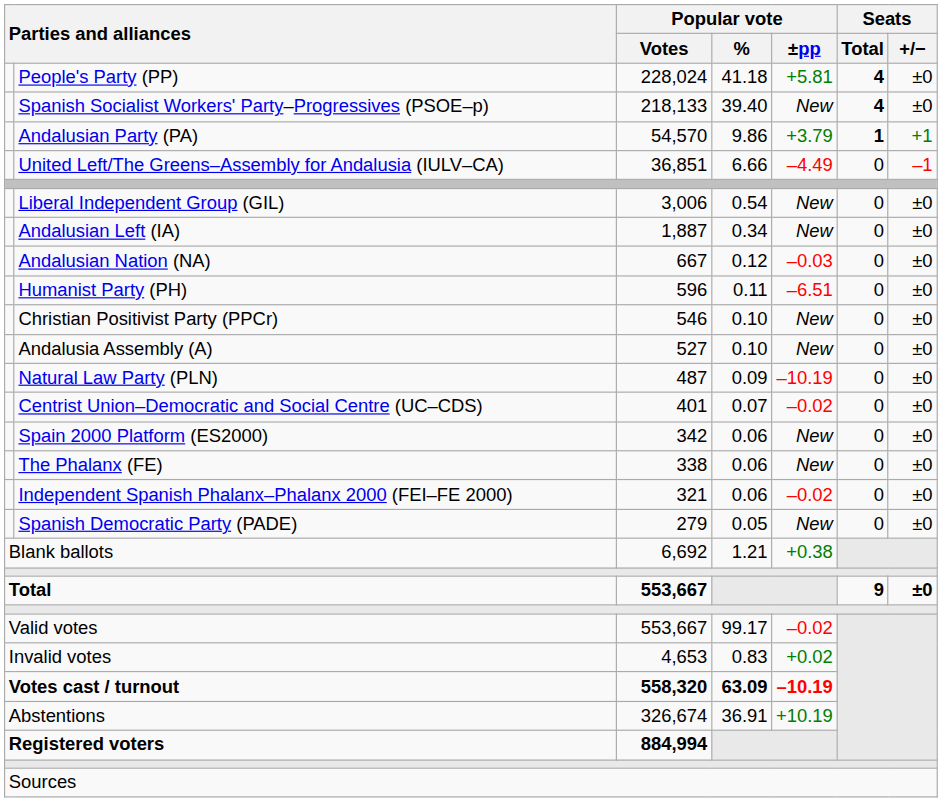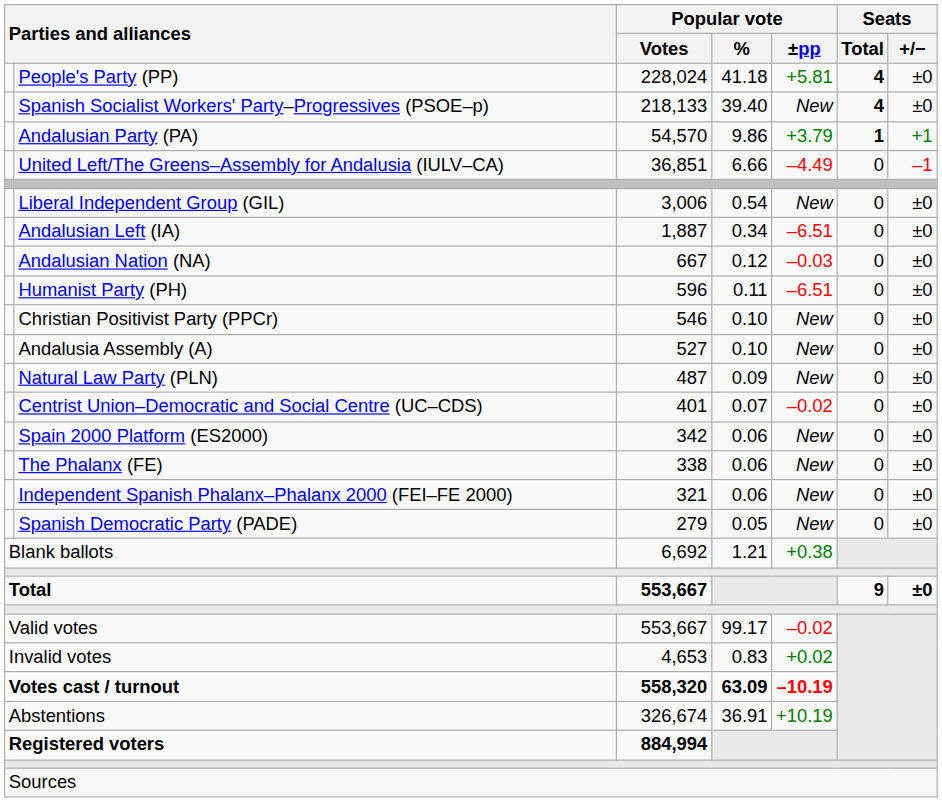(814, 231) New -> (810, 231) –6.51
(805, 377) –10.19 -> (814, 377) New
(810, 494) –0.02 -> (814, 494) New
